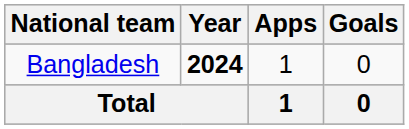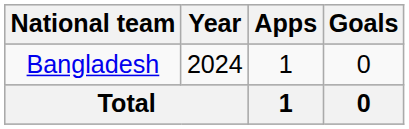(215, 64) bold -> (215, 64) normal
